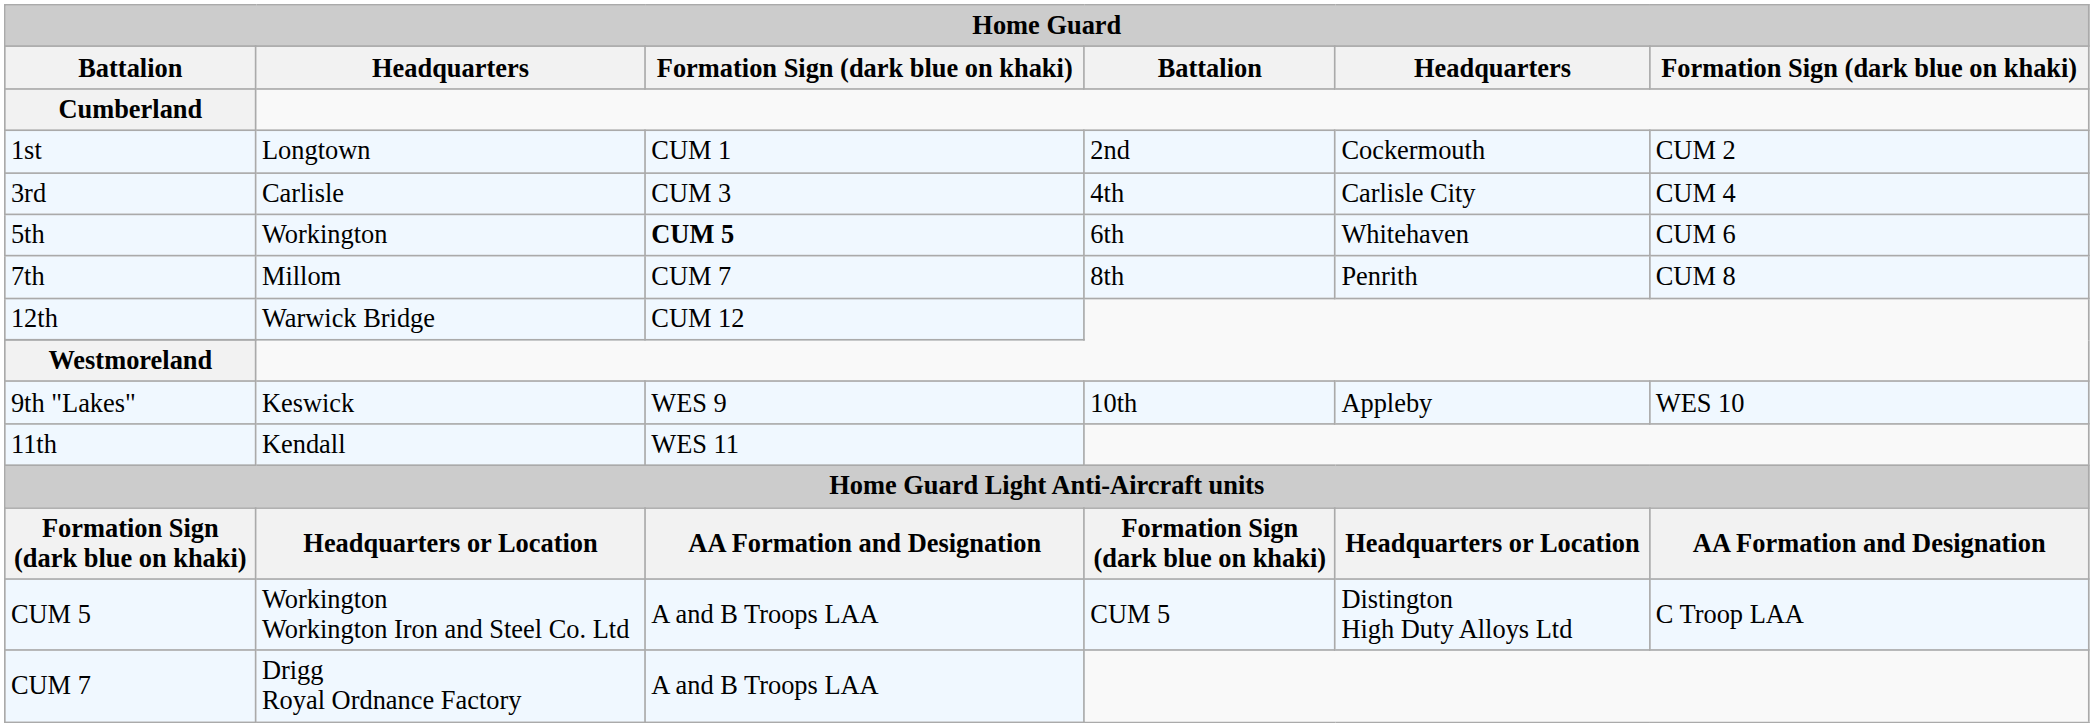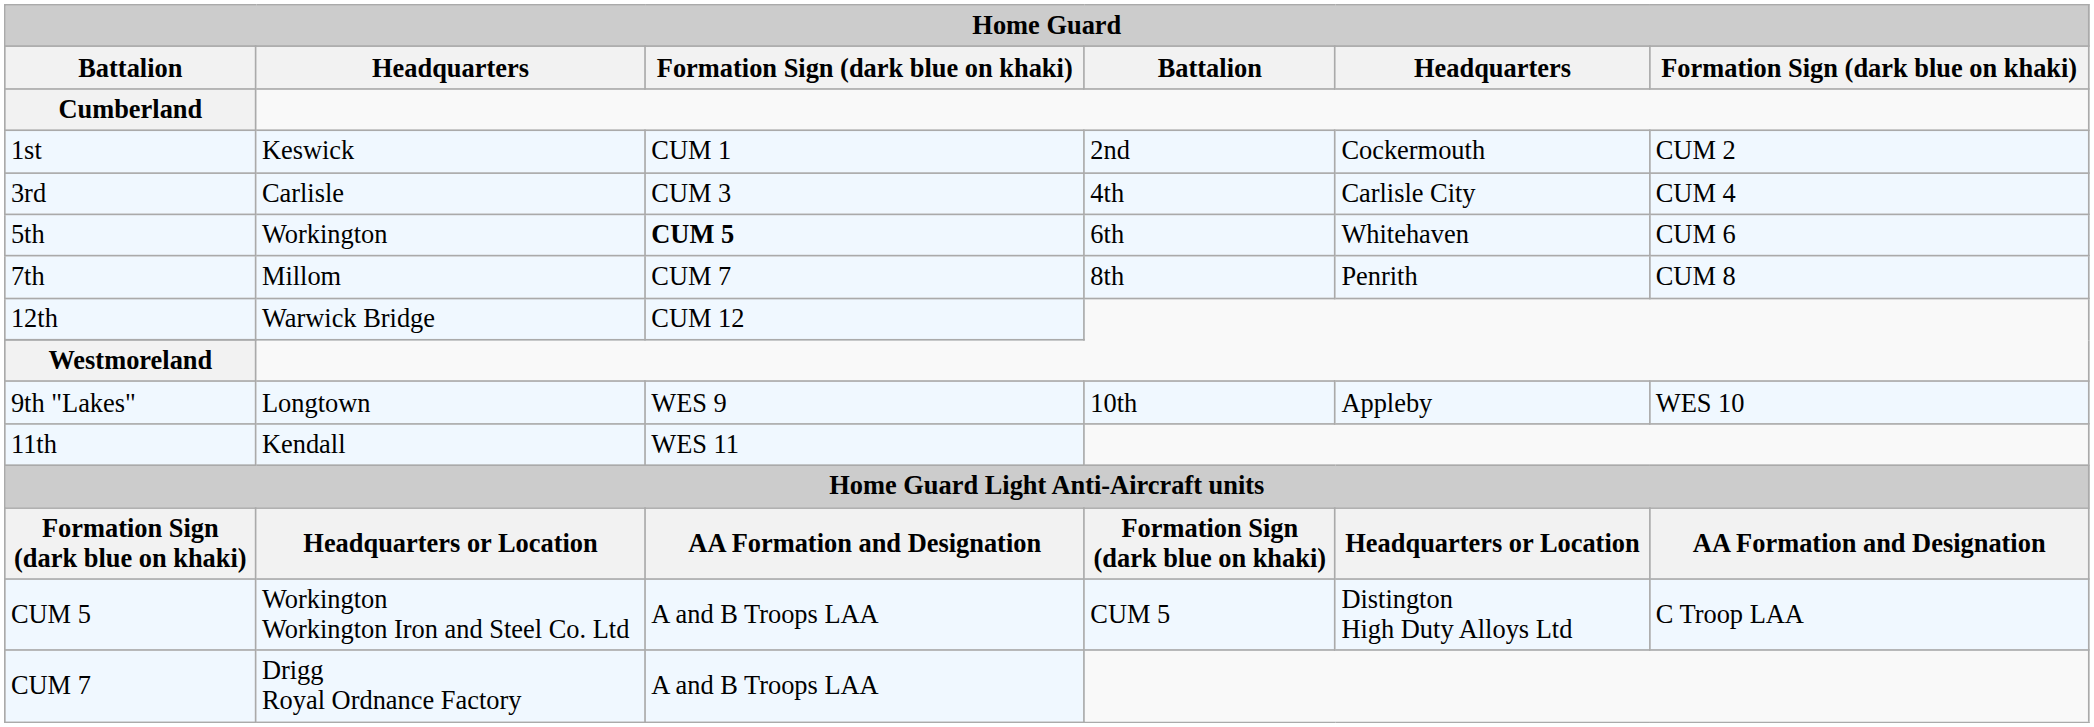(316, 151) Longtown -> (308, 151) Keswick
(308, 402) Keswick -> (316, 402) Longtown
